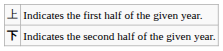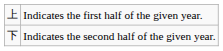(13, 35) bold -> (13, 35) normal
